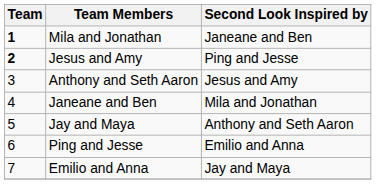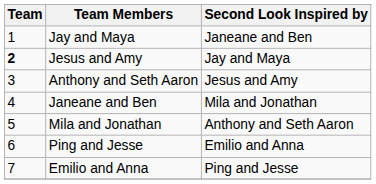(11, 37) bold -> (11, 37) normal
(105, 37) Mila and Jonathan -> (92, 37) Jay and Maya
(251, 59) Ping and Jesse -> (247, 59) Jay and Maya
(92, 124) Jay and Maya -> (105, 124) Mila and Jonathan
(247, 168) Jay and Maya -> (251, 168) Ping and Jesse
